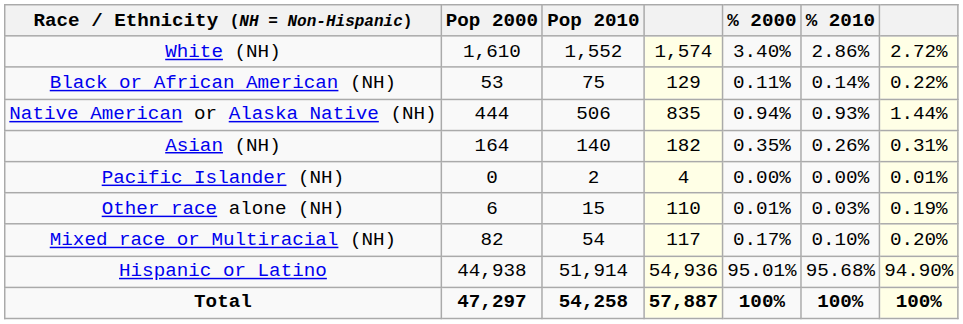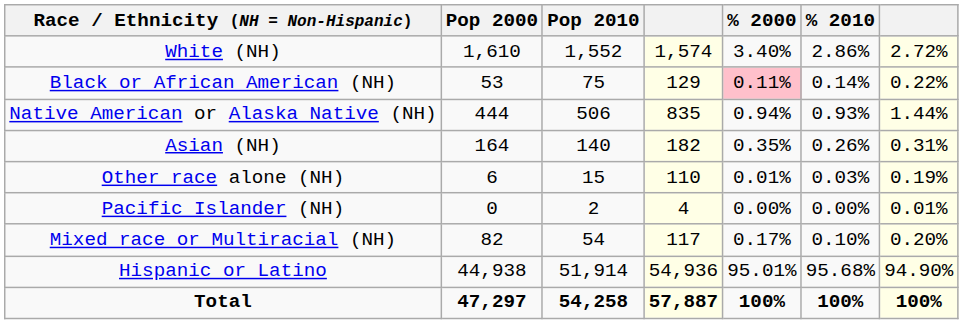(762, 83) no background -> (762, 83) pink background
rows swapped: (223, 177) <-> (223, 209)
